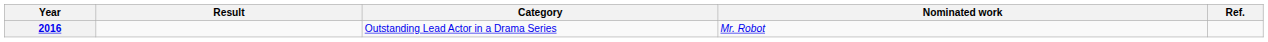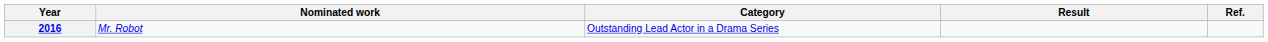columns swapped: (963, 12) <-> (229, 12)
